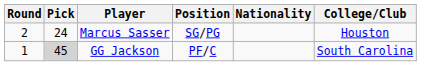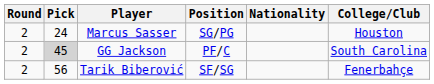(24, 51) 1 -> (24, 51) 2
+ row: (132, 70)
